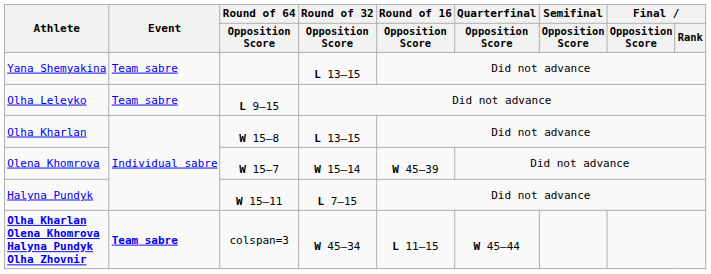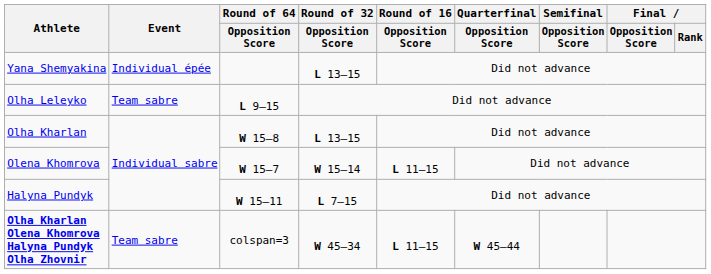(145, 68) Team sabre -> (161, 68) Individual épée
(415, 169) W 45–39 -> (415, 169) L 11–15
(145, 239) bold -> (145, 239) normal
